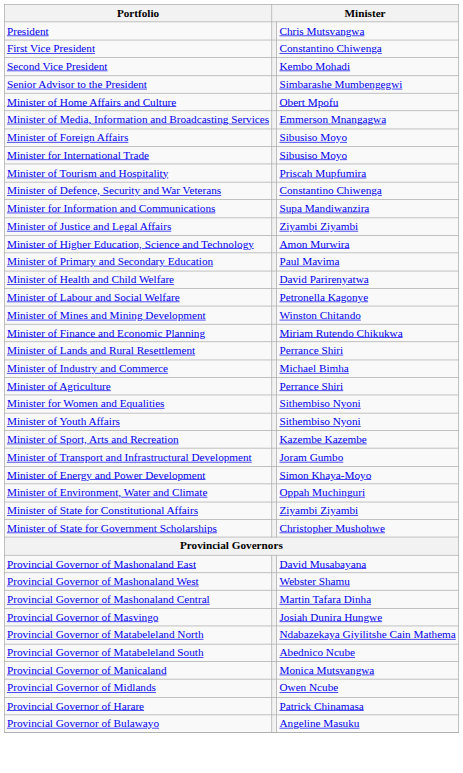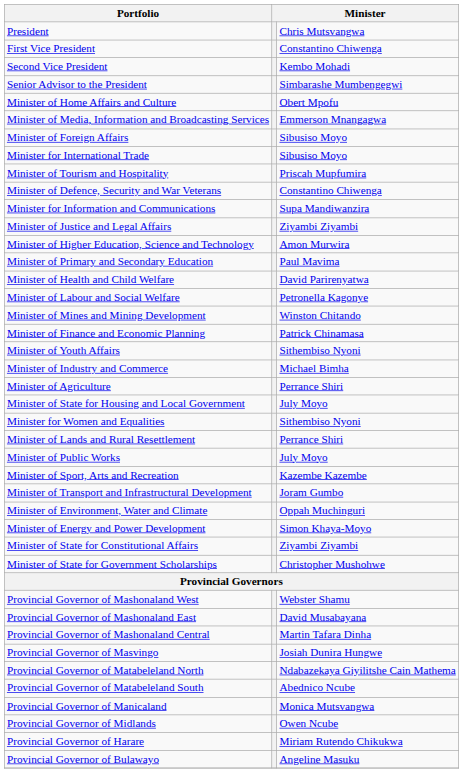(341, 333) Miriam Rutendo Chikukwa -> (322, 333) Patrick Chinamasa
rows swapped: (101, 350) <-> (63, 421)
+ row: (126, 404)
+ row: (63, 457)
rows swapped: (107, 492) <-> (106, 475)
rows swapped: (101, 564) <-> (103, 581)
(322, 706) Patrick Chinamasa -> (341, 741) Miriam Rutendo Chikukwa
